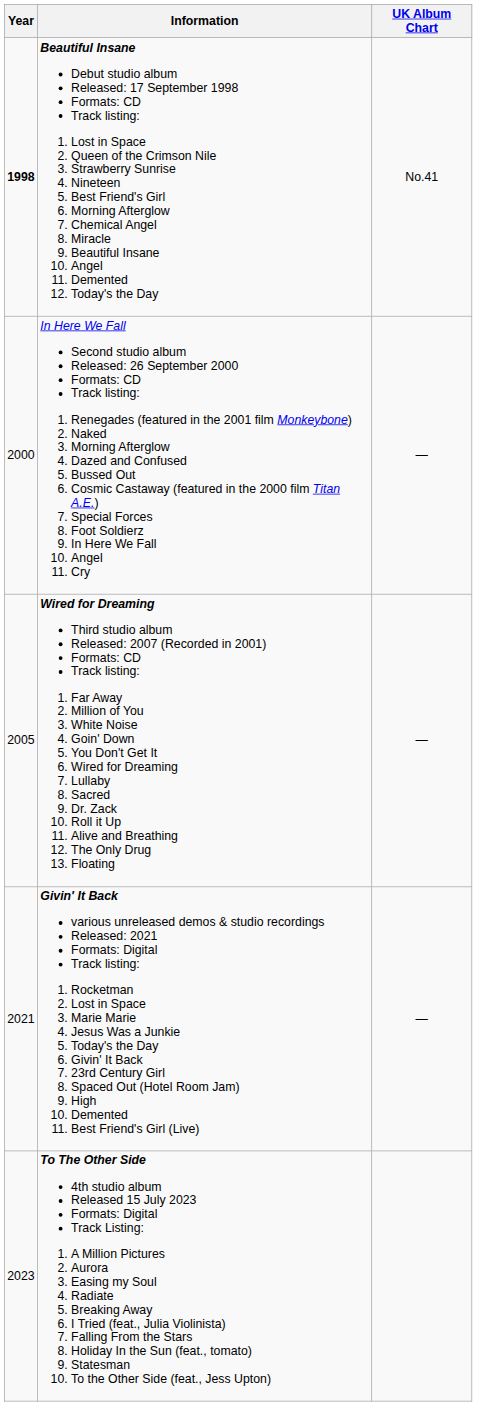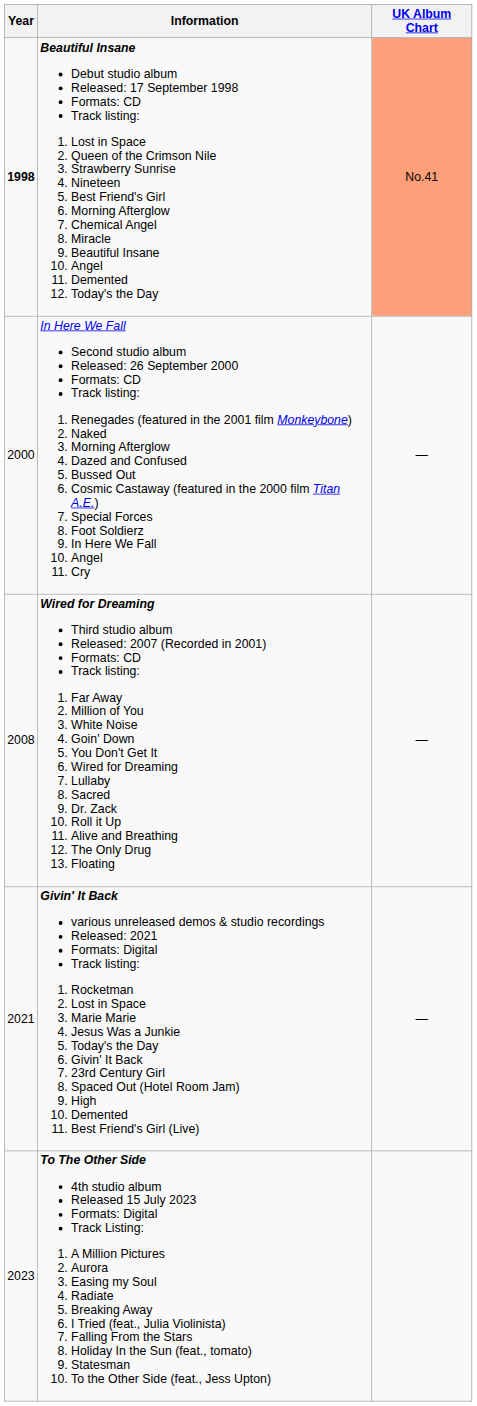(422, 177) no background -> (422, 177) lightsalmon background
(21, 740) 2005 -> (21, 740) 2008
